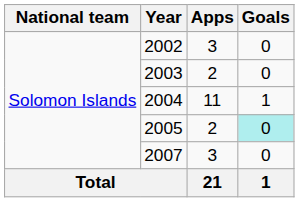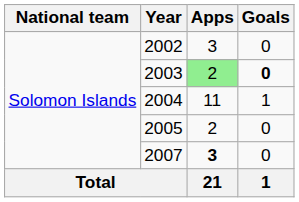(212, 73) no background -> (212, 73) lightgreen background
(266, 73) normal -> (266, 73) bold
(266, 127) paleturquoise background -> (266, 127) no background
(212, 155) normal -> (212, 155) bold
